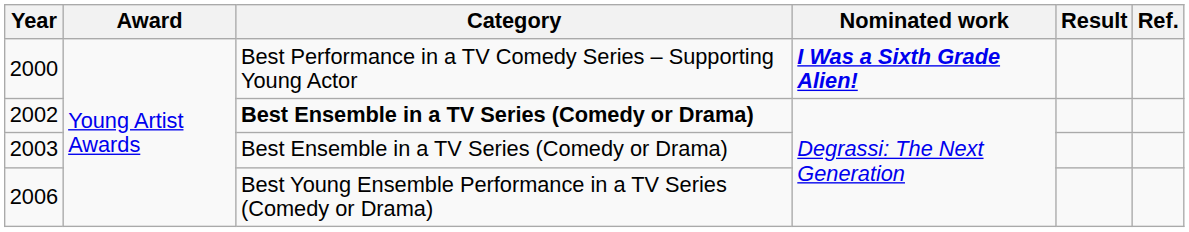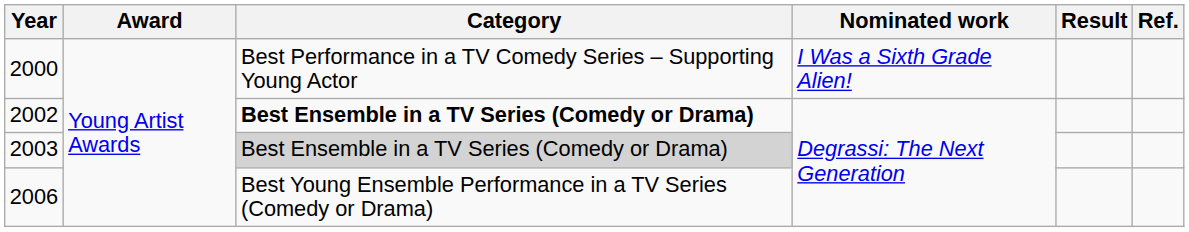(899, 68) bold -> (894, 68) normal
(484, 149) no background -> (484, 149) lightgrey background
